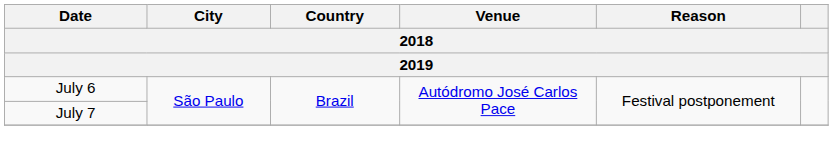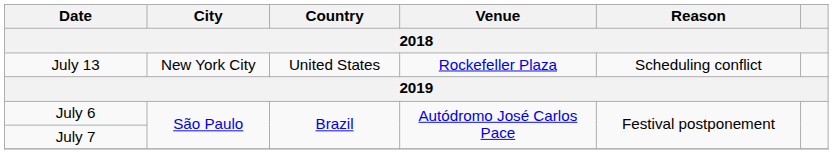+ row: (76, 64)
